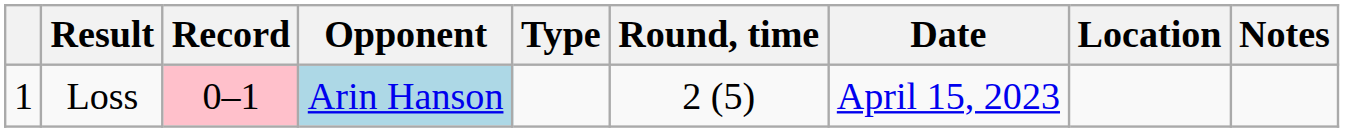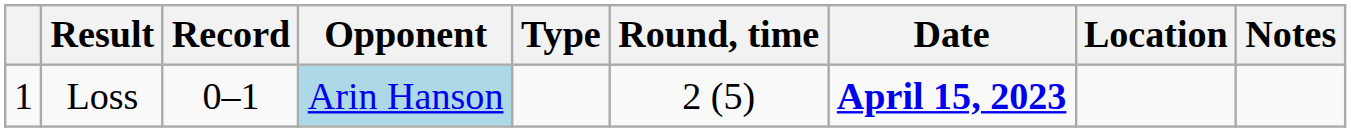(231, 95) pink background -> (231, 95) no background
(948, 95) normal -> (952, 95) bold
